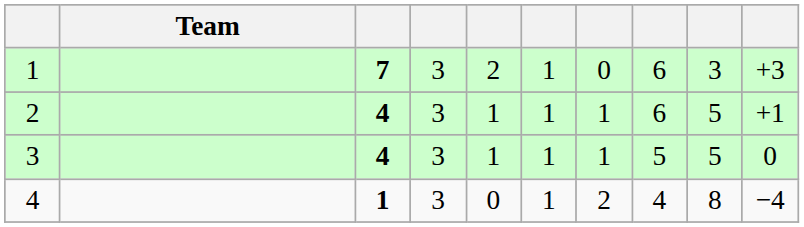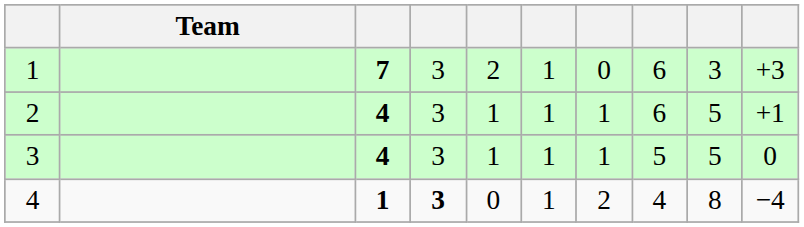(438, 199) normal -> (438, 199) bold
